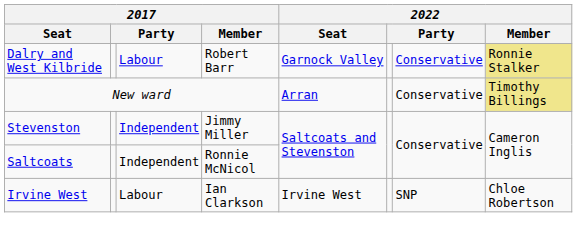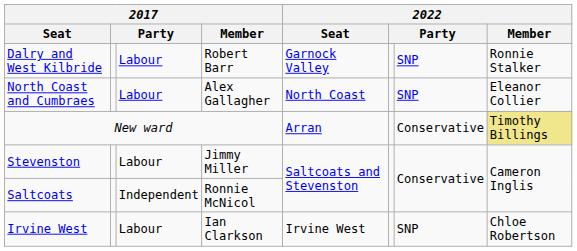(439, 61) Conservative -> (408, 61) SNP
(514, 61) khaki background -> (515, 61) no background
+ row: (51, 94)
(159, 128) Independent -> (141, 162) Labour
